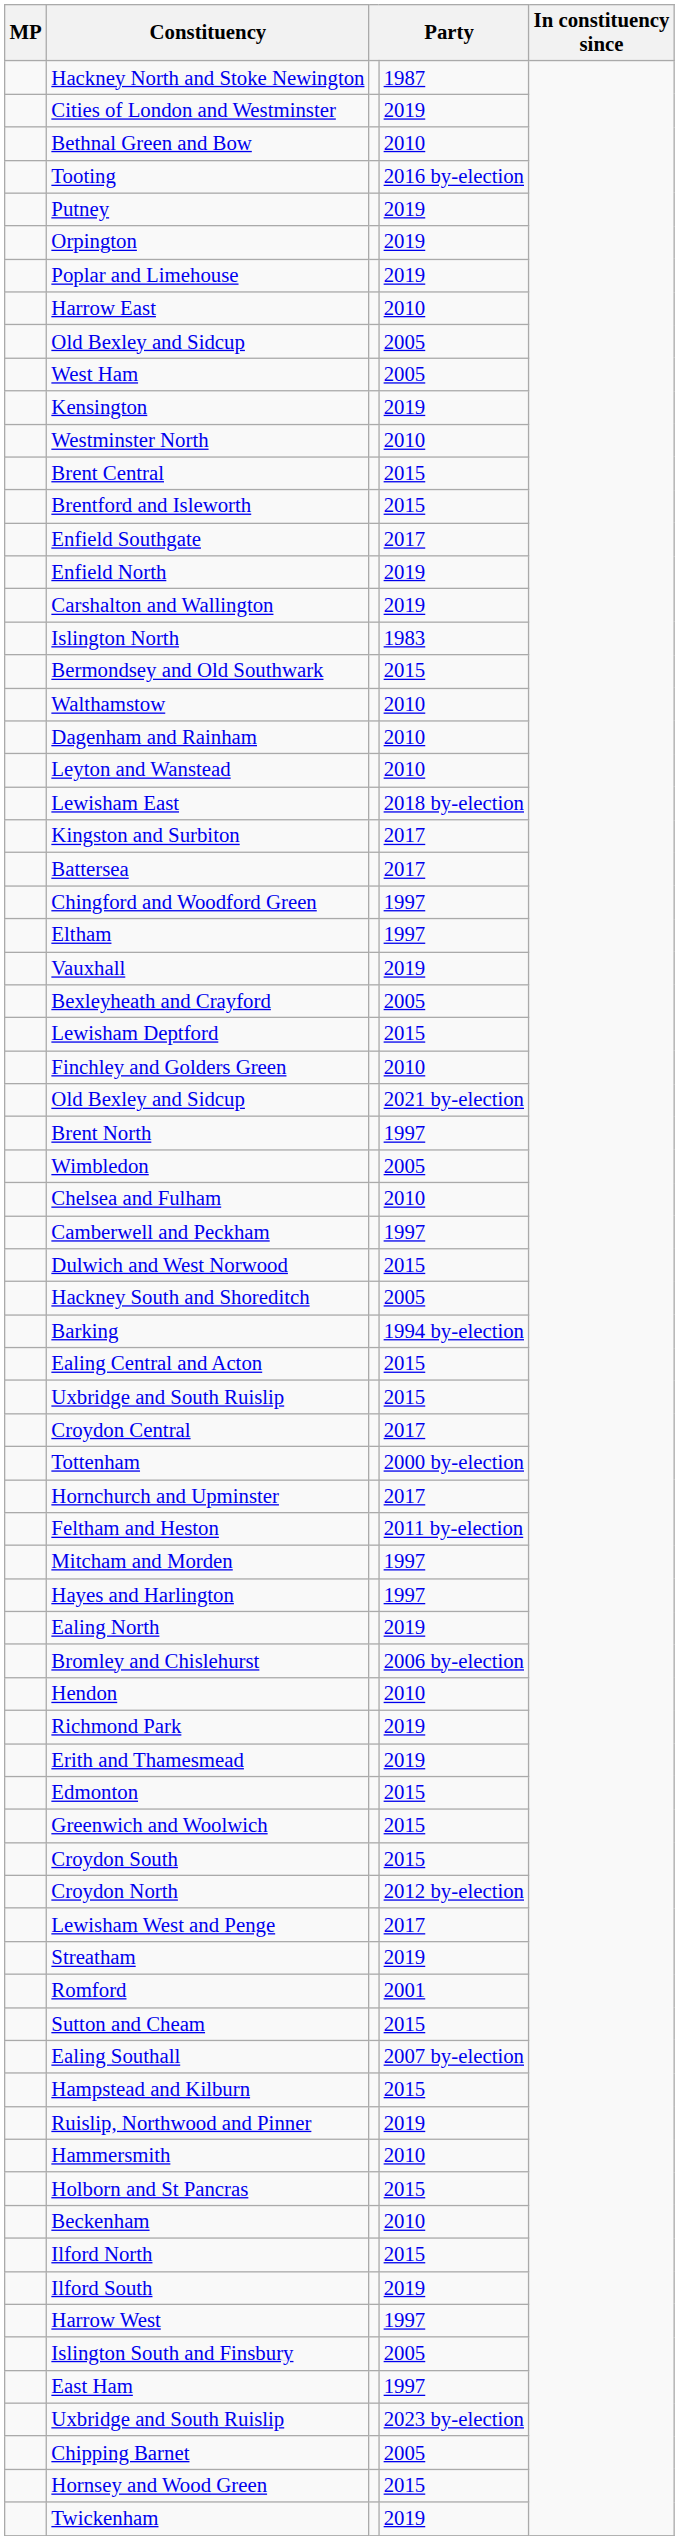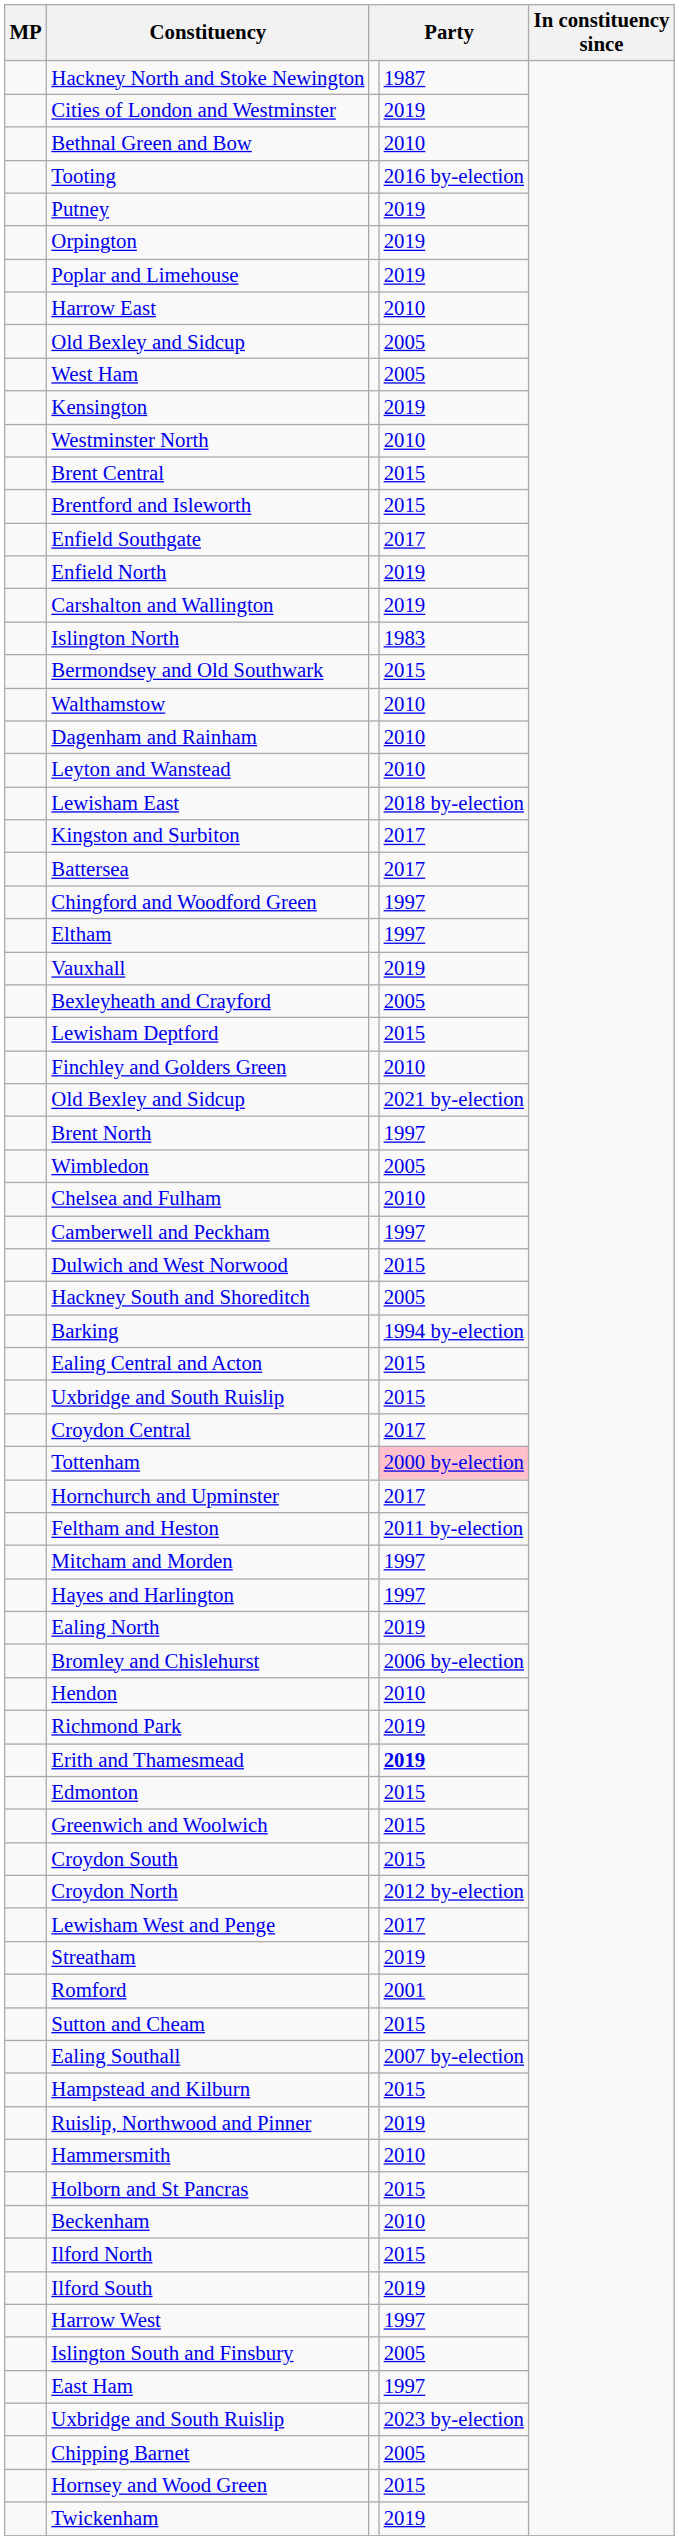(454, 1462) no background -> (454, 1462) pink background
(404, 1759) normal -> (404, 1759) bold
